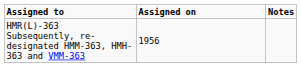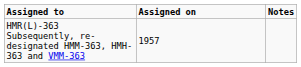(149, 41) 1956 -> (149, 41) 1957
